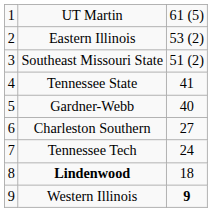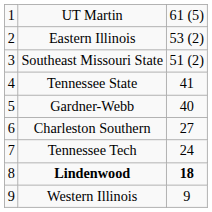(187, 173) normal -> (187, 173) bold
(187, 196) bold -> (187, 196) normal
